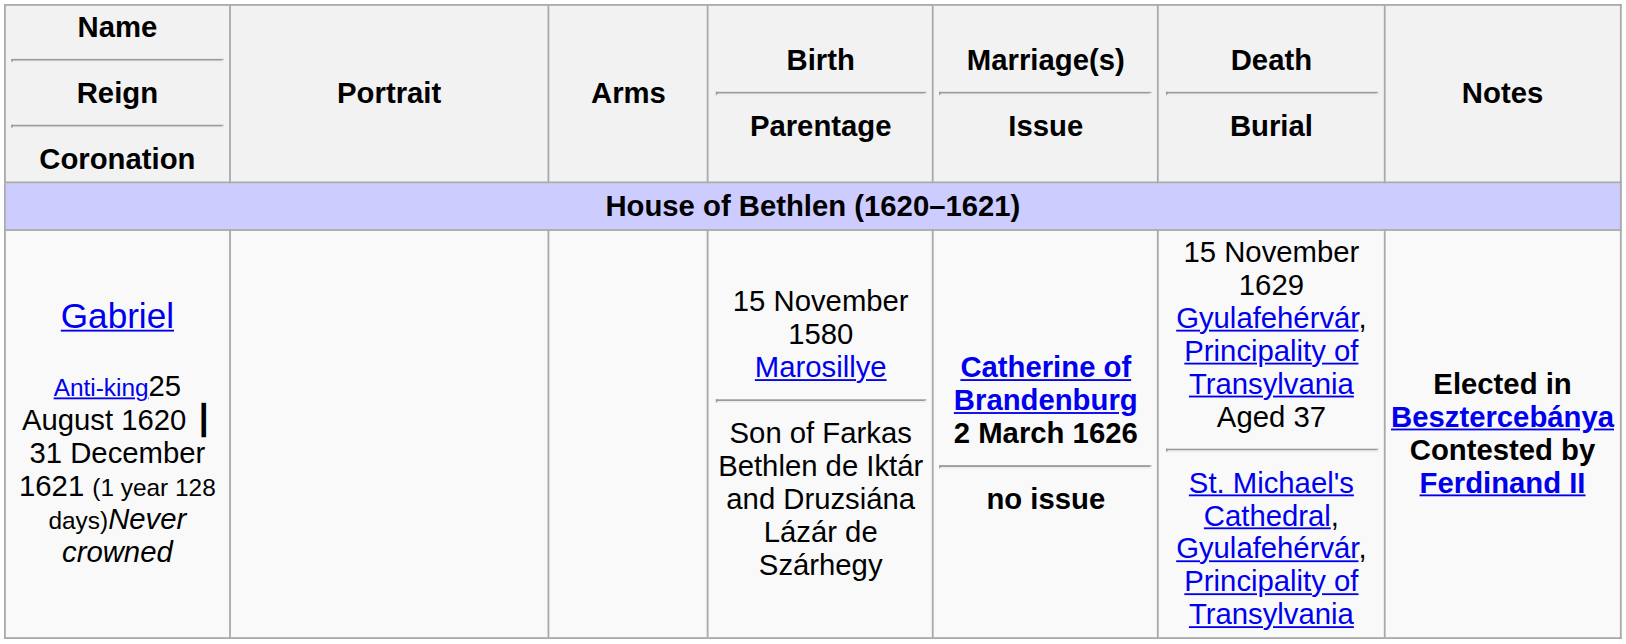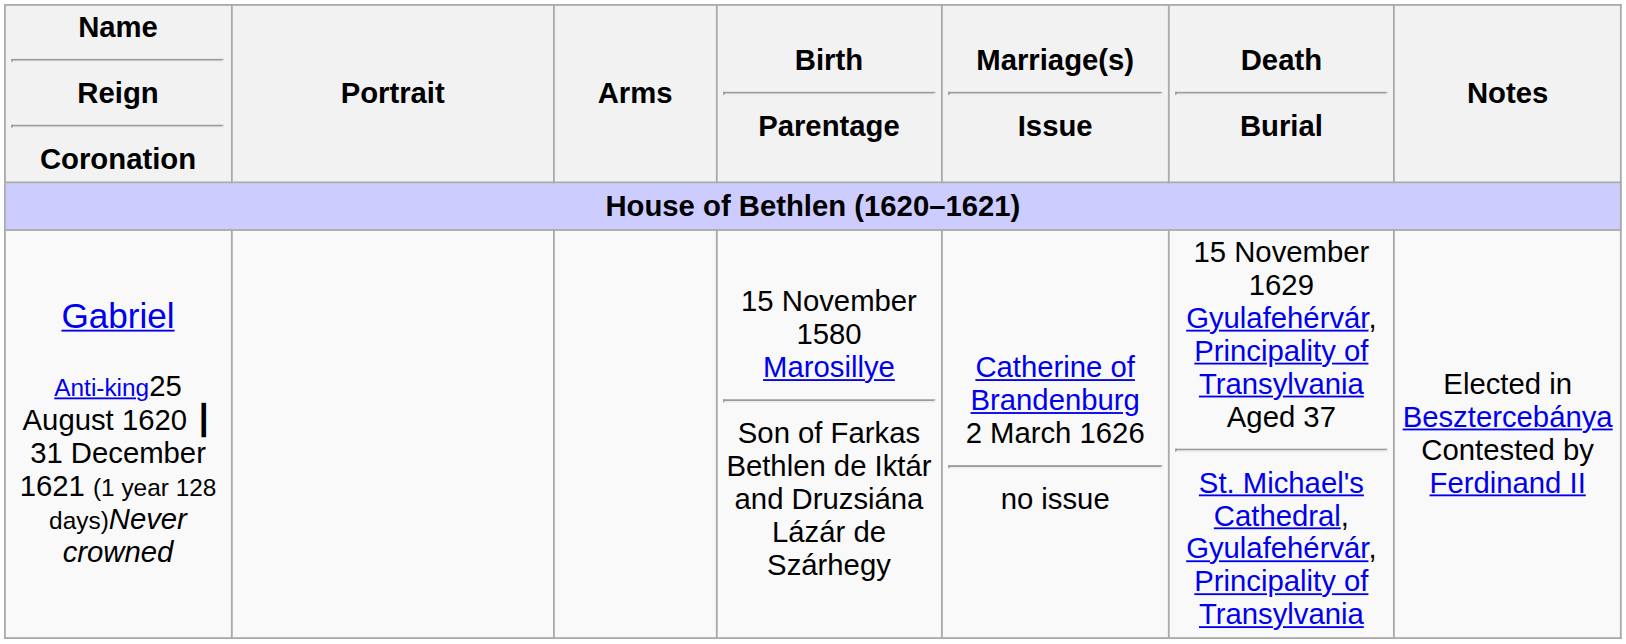(1046, 433) bold -> (1055, 433) normal
(1503, 433) bold -> (1508, 433) normal
